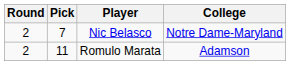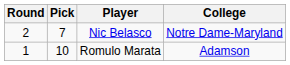(26, 51) 2 -> (26, 51) 1
(62, 51) 11 -> (62, 51) 10
